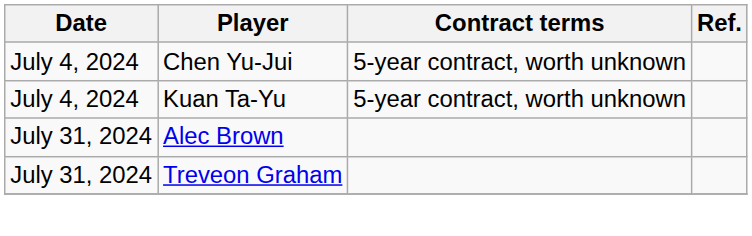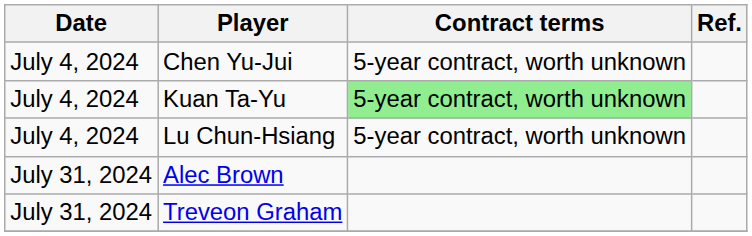(520, 99) no background -> (520, 99) lightgreen background
+ row: (249, 136)
